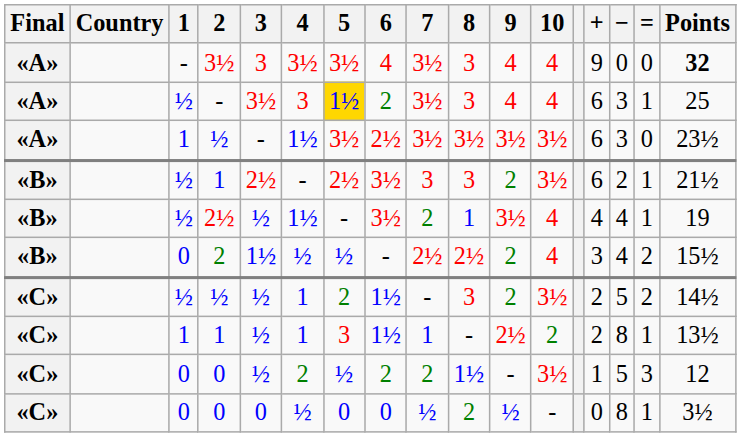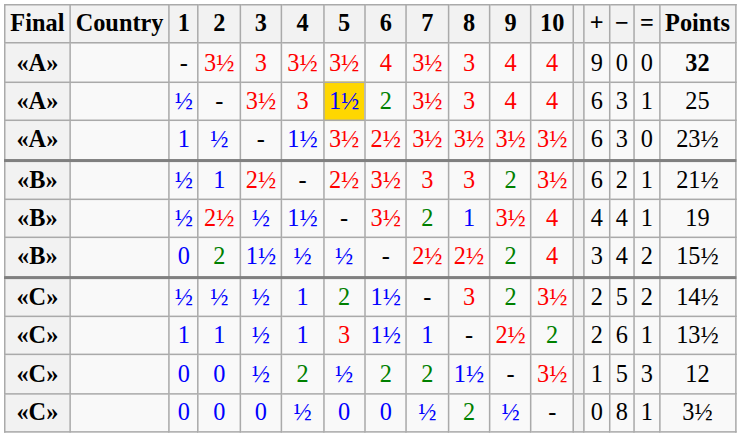(622, 335) 8 -> (622, 335) 6
